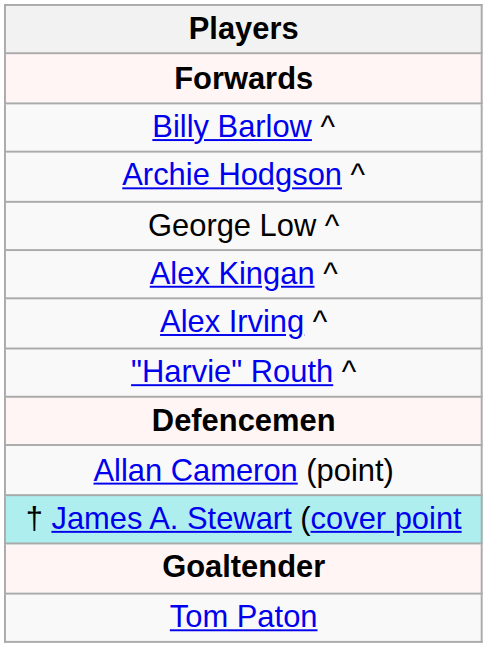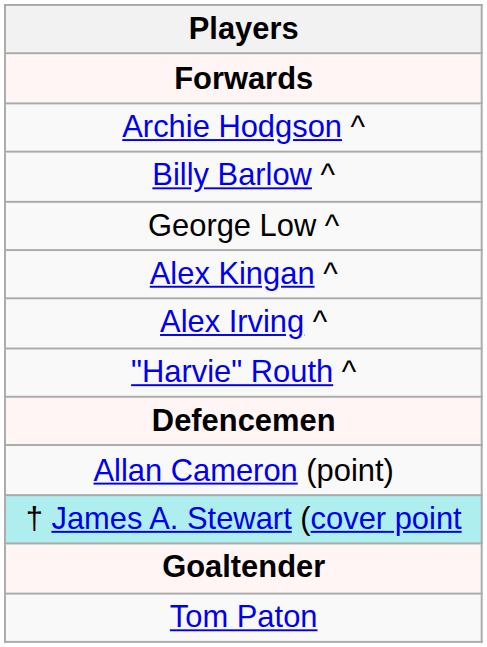(244, 126) Billy Barlow ^ -> (244, 126) Archie Hodgson ^
(244, 175) Archie Hodgson ^ -> (244, 175) Billy Barlow ^
